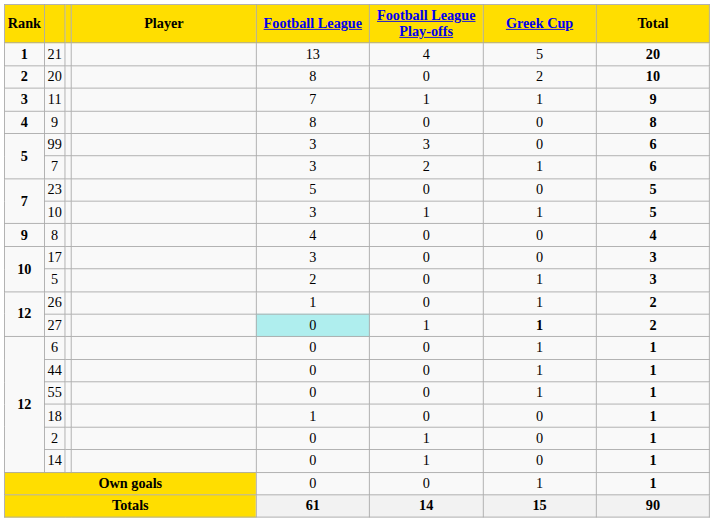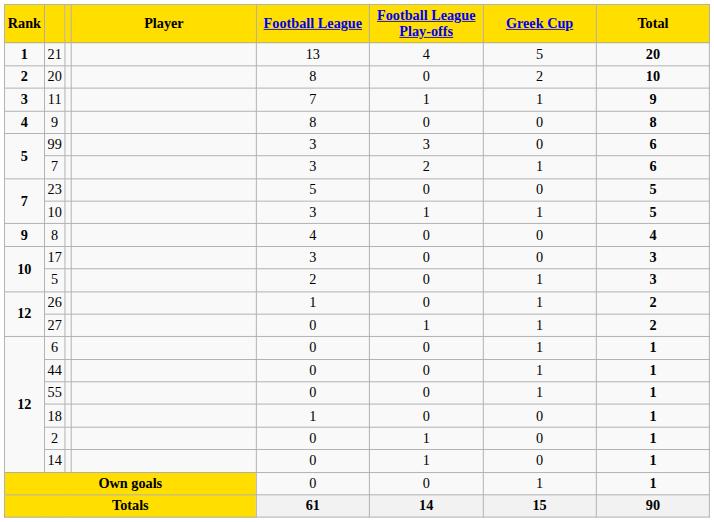(313, 325) paleturquoise background -> (313, 325) no background
(540, 325) bold -> (540, 325) normal
